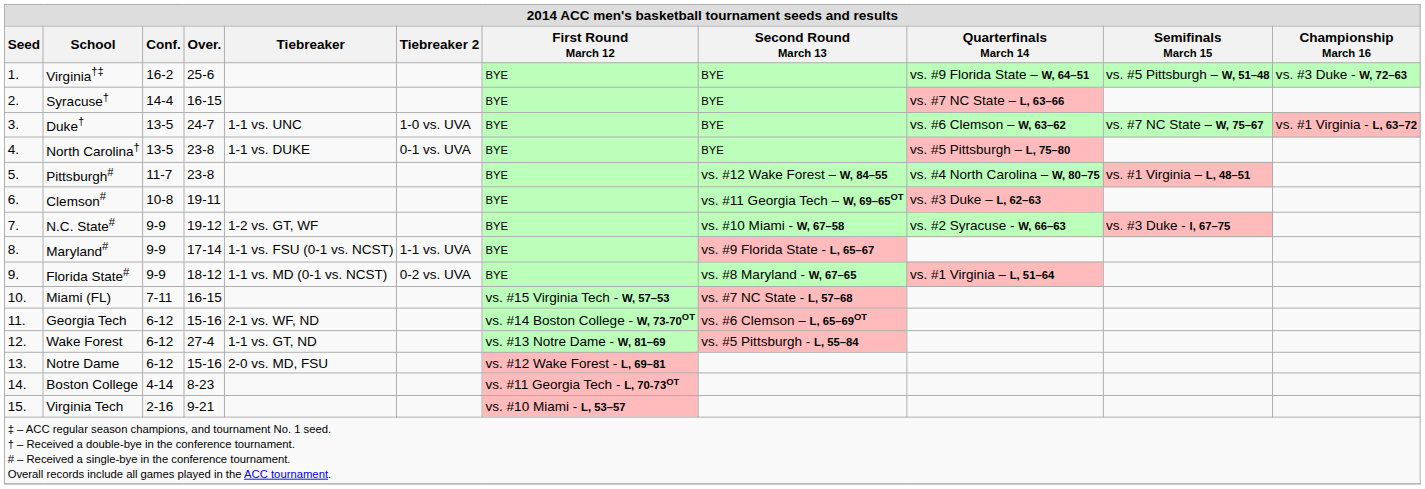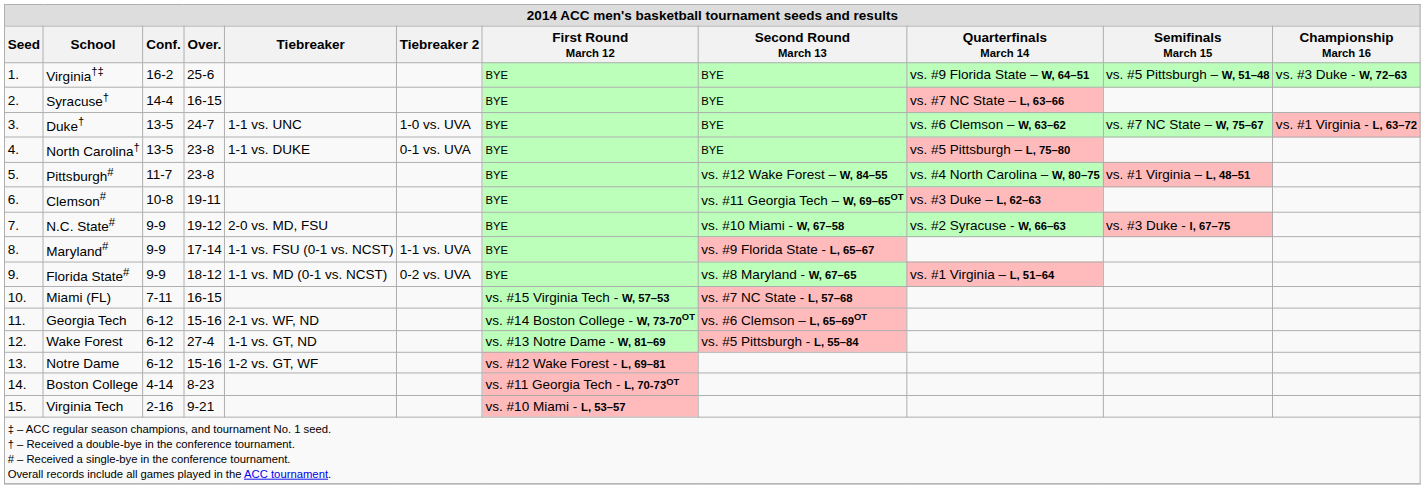(273, 225) 1-2 vs. GT, WF -> (278, 225) 2-0 vs. MD, FSU
(278, 363) 2-0 vs. MD, FSU -> (273, 363) 1-2 vs. GT, WF
